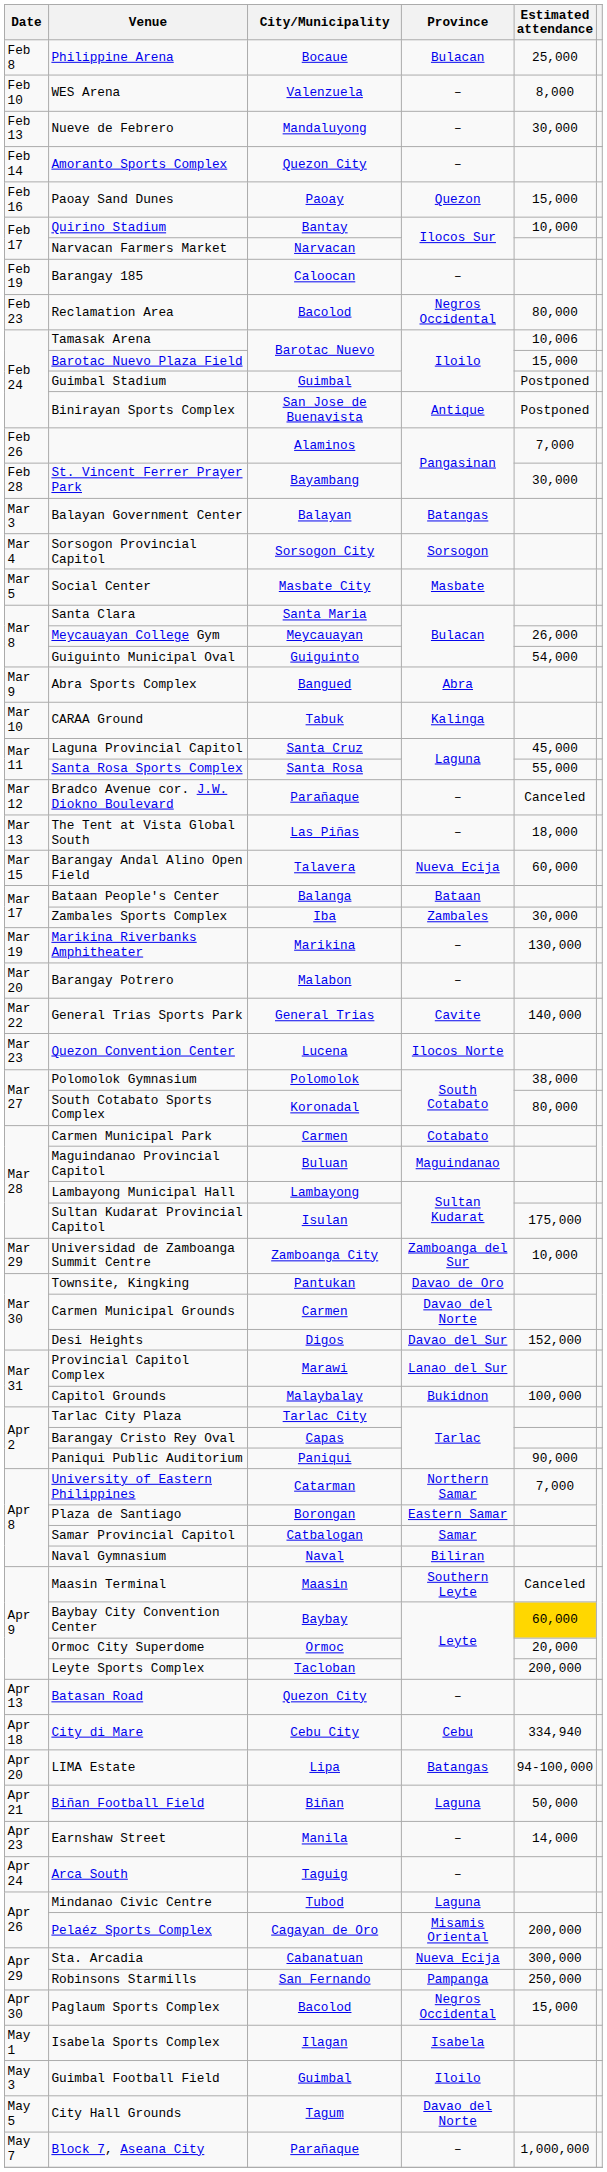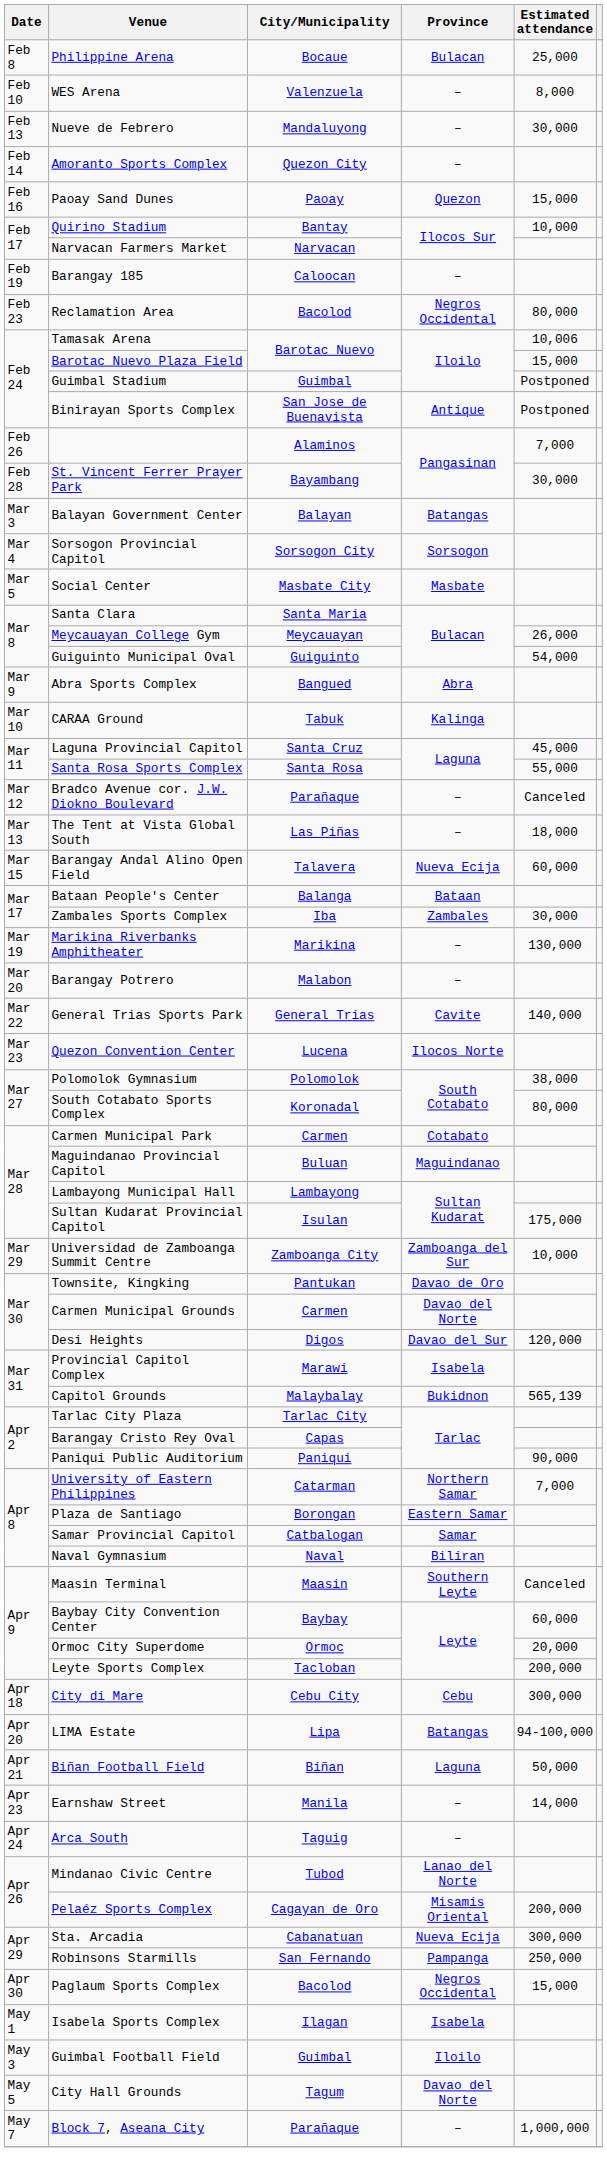(555, 1340) 152,000 -> (555, 1340) 120,000
(458, 1368) Lanao del Sur -> (458, 1368) Isabela
(555, 1396) 100,000 -> (555, 1396) 565,139
(555, 1620) gold background -> (555, 1620) no background
- row: (97, 1697)
(555, 1732) 334,940 -> (555, 1697) 300,000
(458, 1902) Laguna -> (458, 1874) Lanao del Norte
